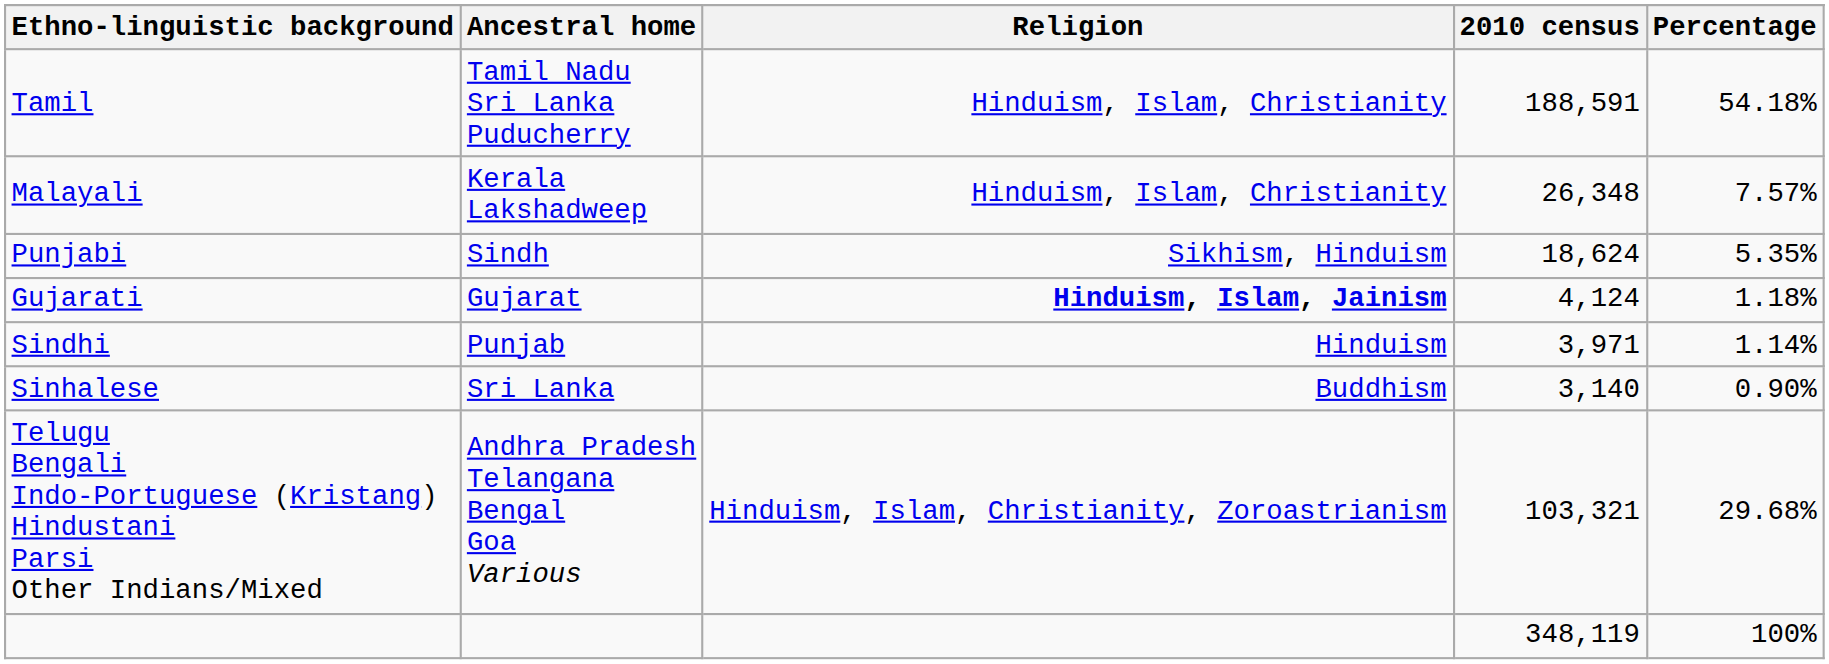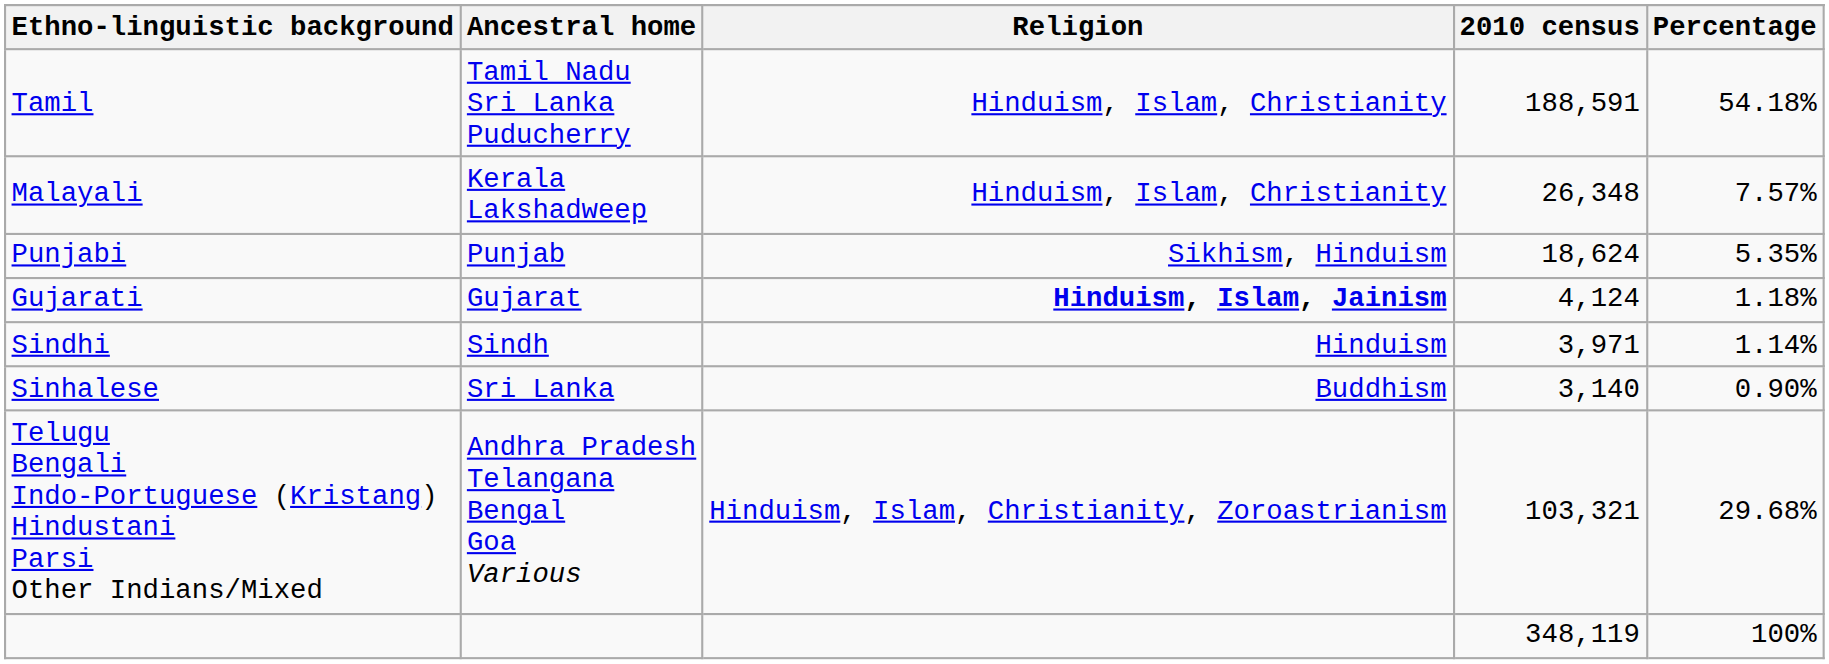(508, 255) Sindh -> (516, 255) Punjab
(516, 344) Punjab -> (508, 344) Sindh
